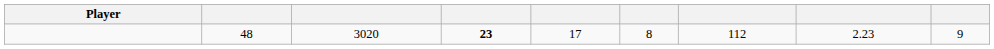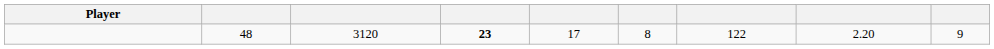(366, 34) 3020 -> (365, 34) 3120
(737, 34) 112 -> (737, 34) 122
(863, 34) 2.23 -> (864, 34) 2.20
